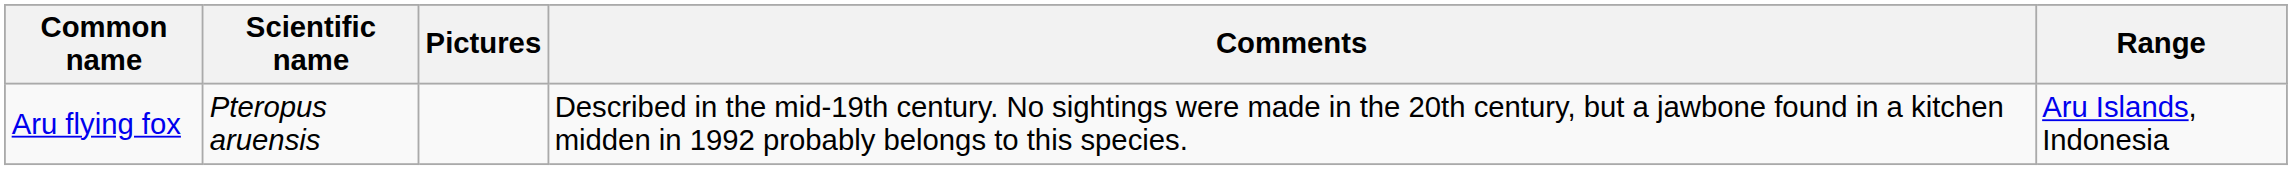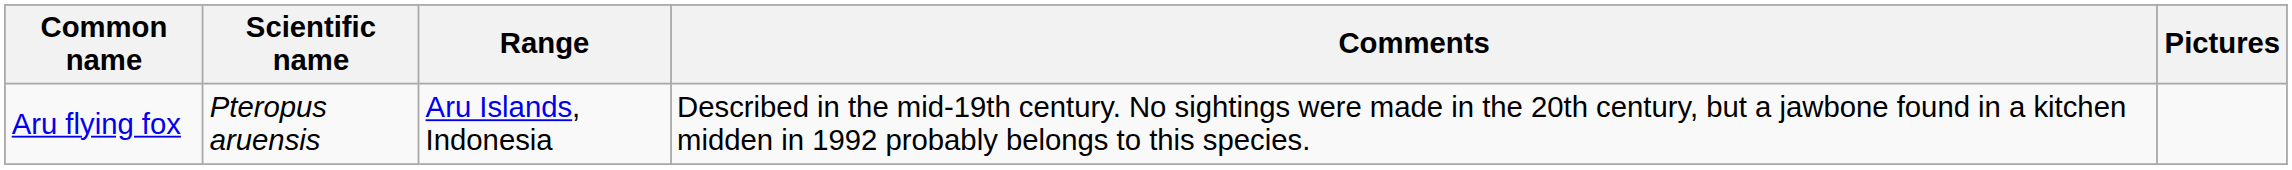columns swapped: (2161, 44) <-> (483, 44)
